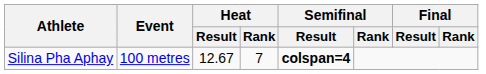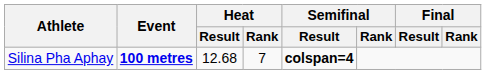(155, 59) normal -> (156, 59) bold
(216, 59) 12.67 -> (219, 59) 12.68
